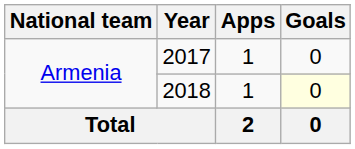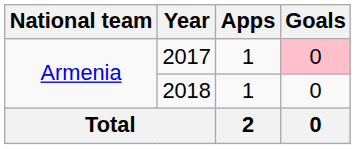(316, 56) no background -> (316, 56) pink background
(316, 90) lightyellow background -> (316, 90) no background
